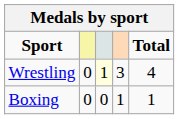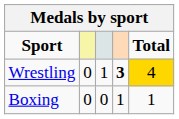(104, 72) lightyellow background -> (104, 72) no background
(120, 72) normal -> (120, 72) bold
(151, 72) no background -> (151, 72) gold background
